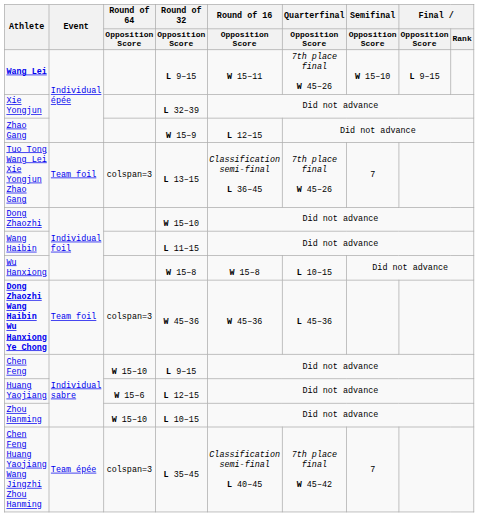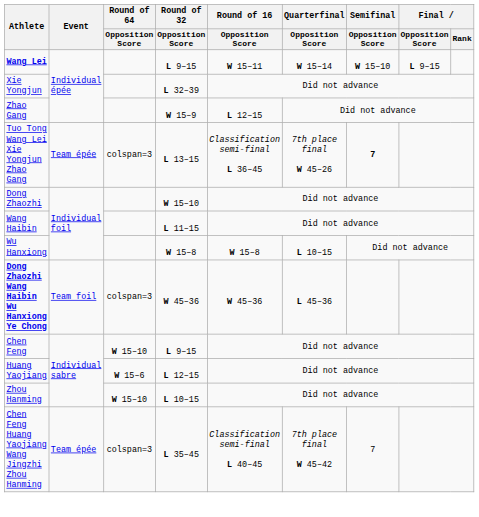(314, 72) 7th place final W 45–26 -> (314, 67) W 15–14
(74, 175) Team foil -> (74, 154) Team épée
(373, 175) normal -> (373, 154) bold
